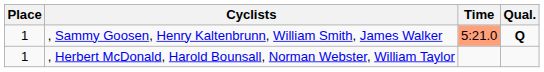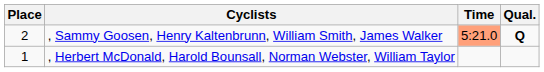(25, 35) 1 -> (25, 35) 2
